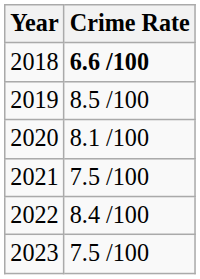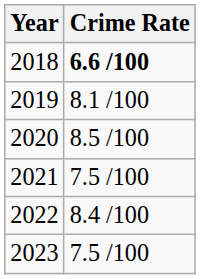(109, 100) 8.5 /100 -> (109, 100) 8.1 /100
(109, 138) 8.1 /100 -> (109, 138) 8.5 /100
